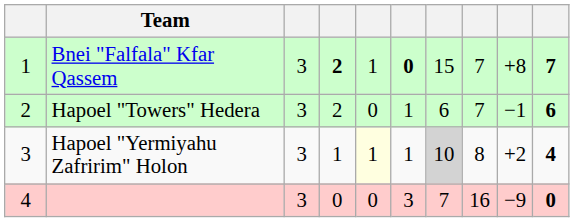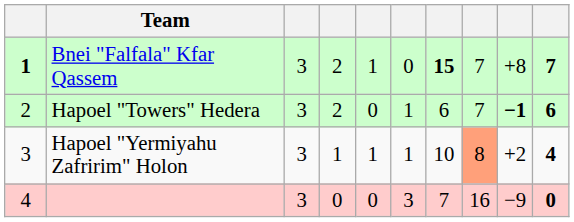(26, 65) normal -> (26, 65) bold
(337, 65) bold -> (337, 65) normal
(408, 65) bold -> (408, 65) normal
(444, 65) normal -> (444, 65) bold
(515, 110) normal -> (515, 110) bold
(373, 155) lightyellow background -> (373, 155) no background
(444, 155) lightgrey background -> (444, 155) no background
(480, 155) no background -> (480, 155) lightsalmon background
